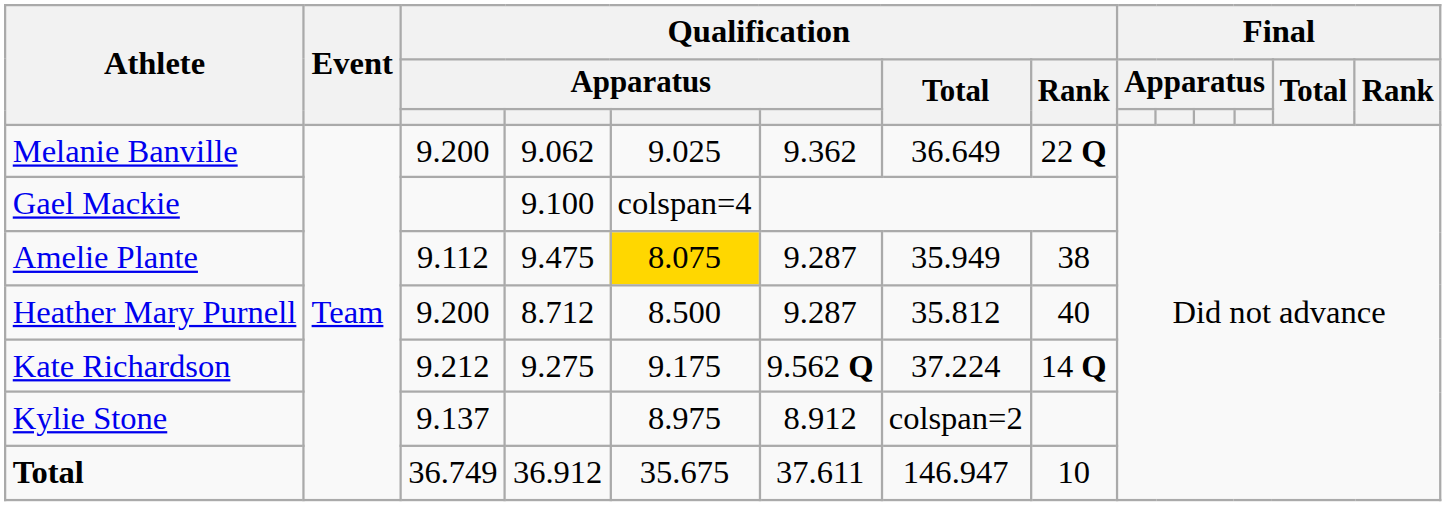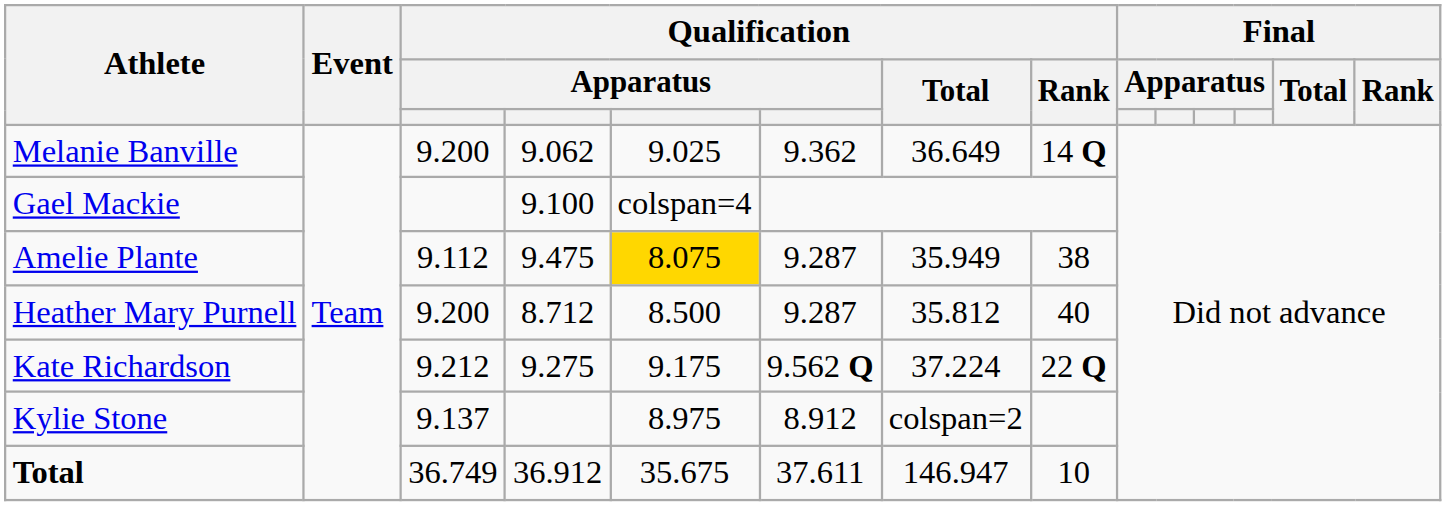(1074, 150) 22 Q -> (1074, 150) 14 Q
(1074, 365) 14 Q -> (1074, 365) 22 Q
